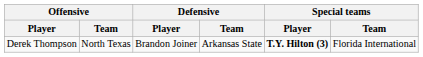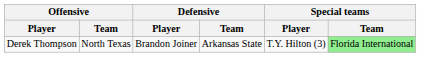(297, 44) bold -> (296, 44) normal
(374, 44) no background -> (372, 44) lightgreen background
